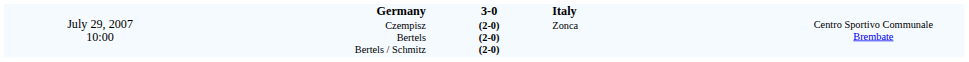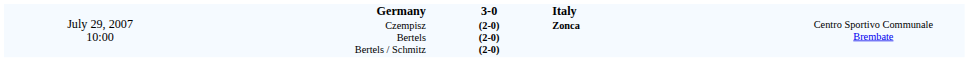(565, 26) normal -> (566, 26) bold
